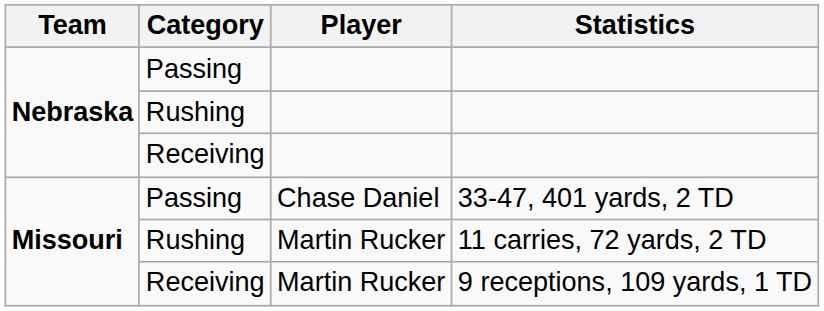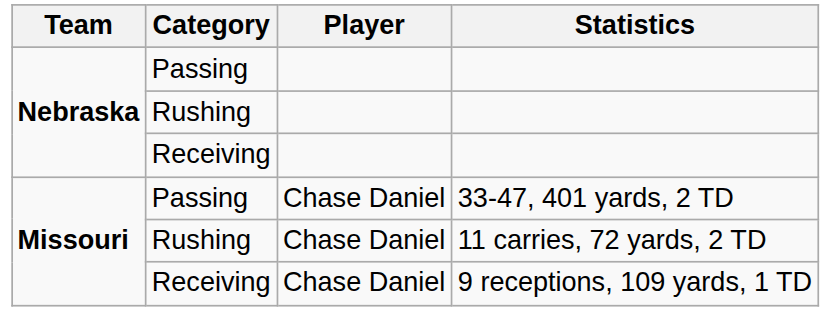(361, 240) Martin Rucker -> (364, 240) Chase Daniel
(361, 283) Martin Rucker -> (364, 283) Chase Daniel
